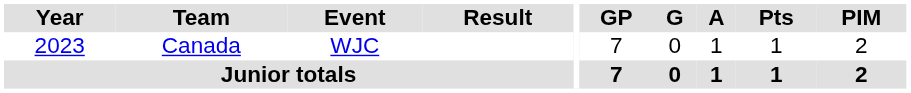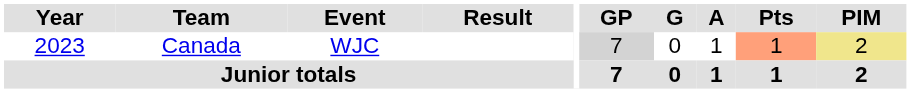(616, 46) no background -> (616, 46) lightgrey background
(776, 46) no background -> (776, 46) lightsalmon background
(861, 46) no background -> (861, 46) khaki background
